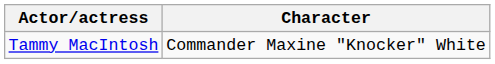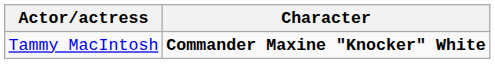(326, 45) normal -> (326, 45) bold
